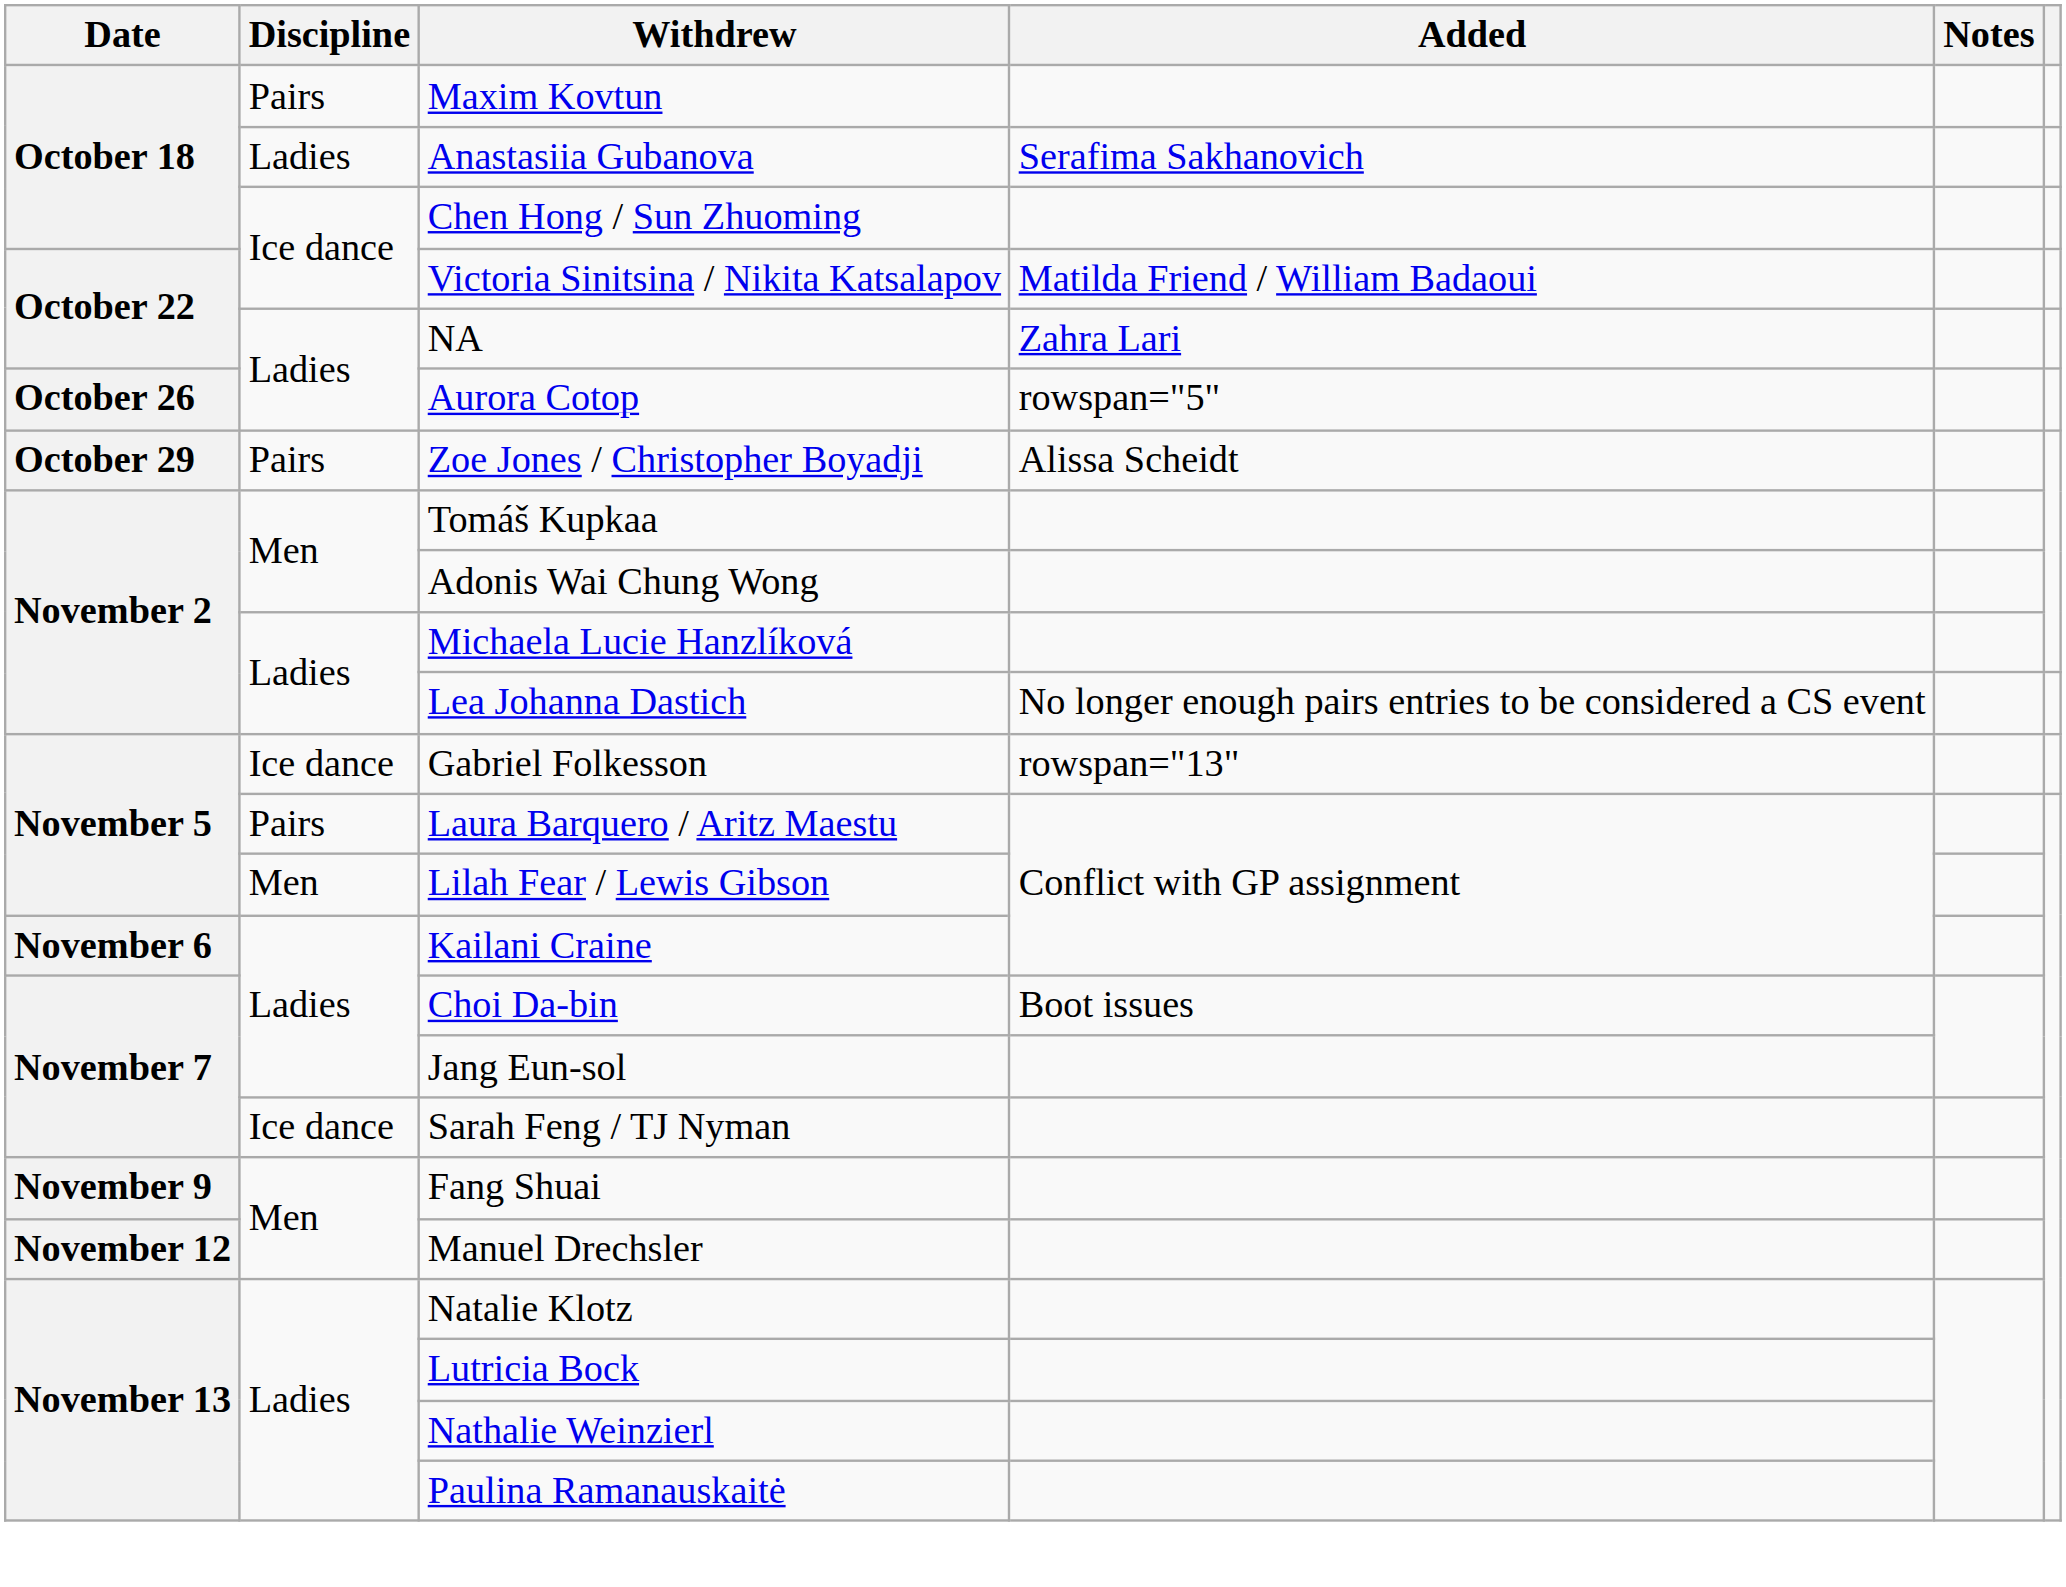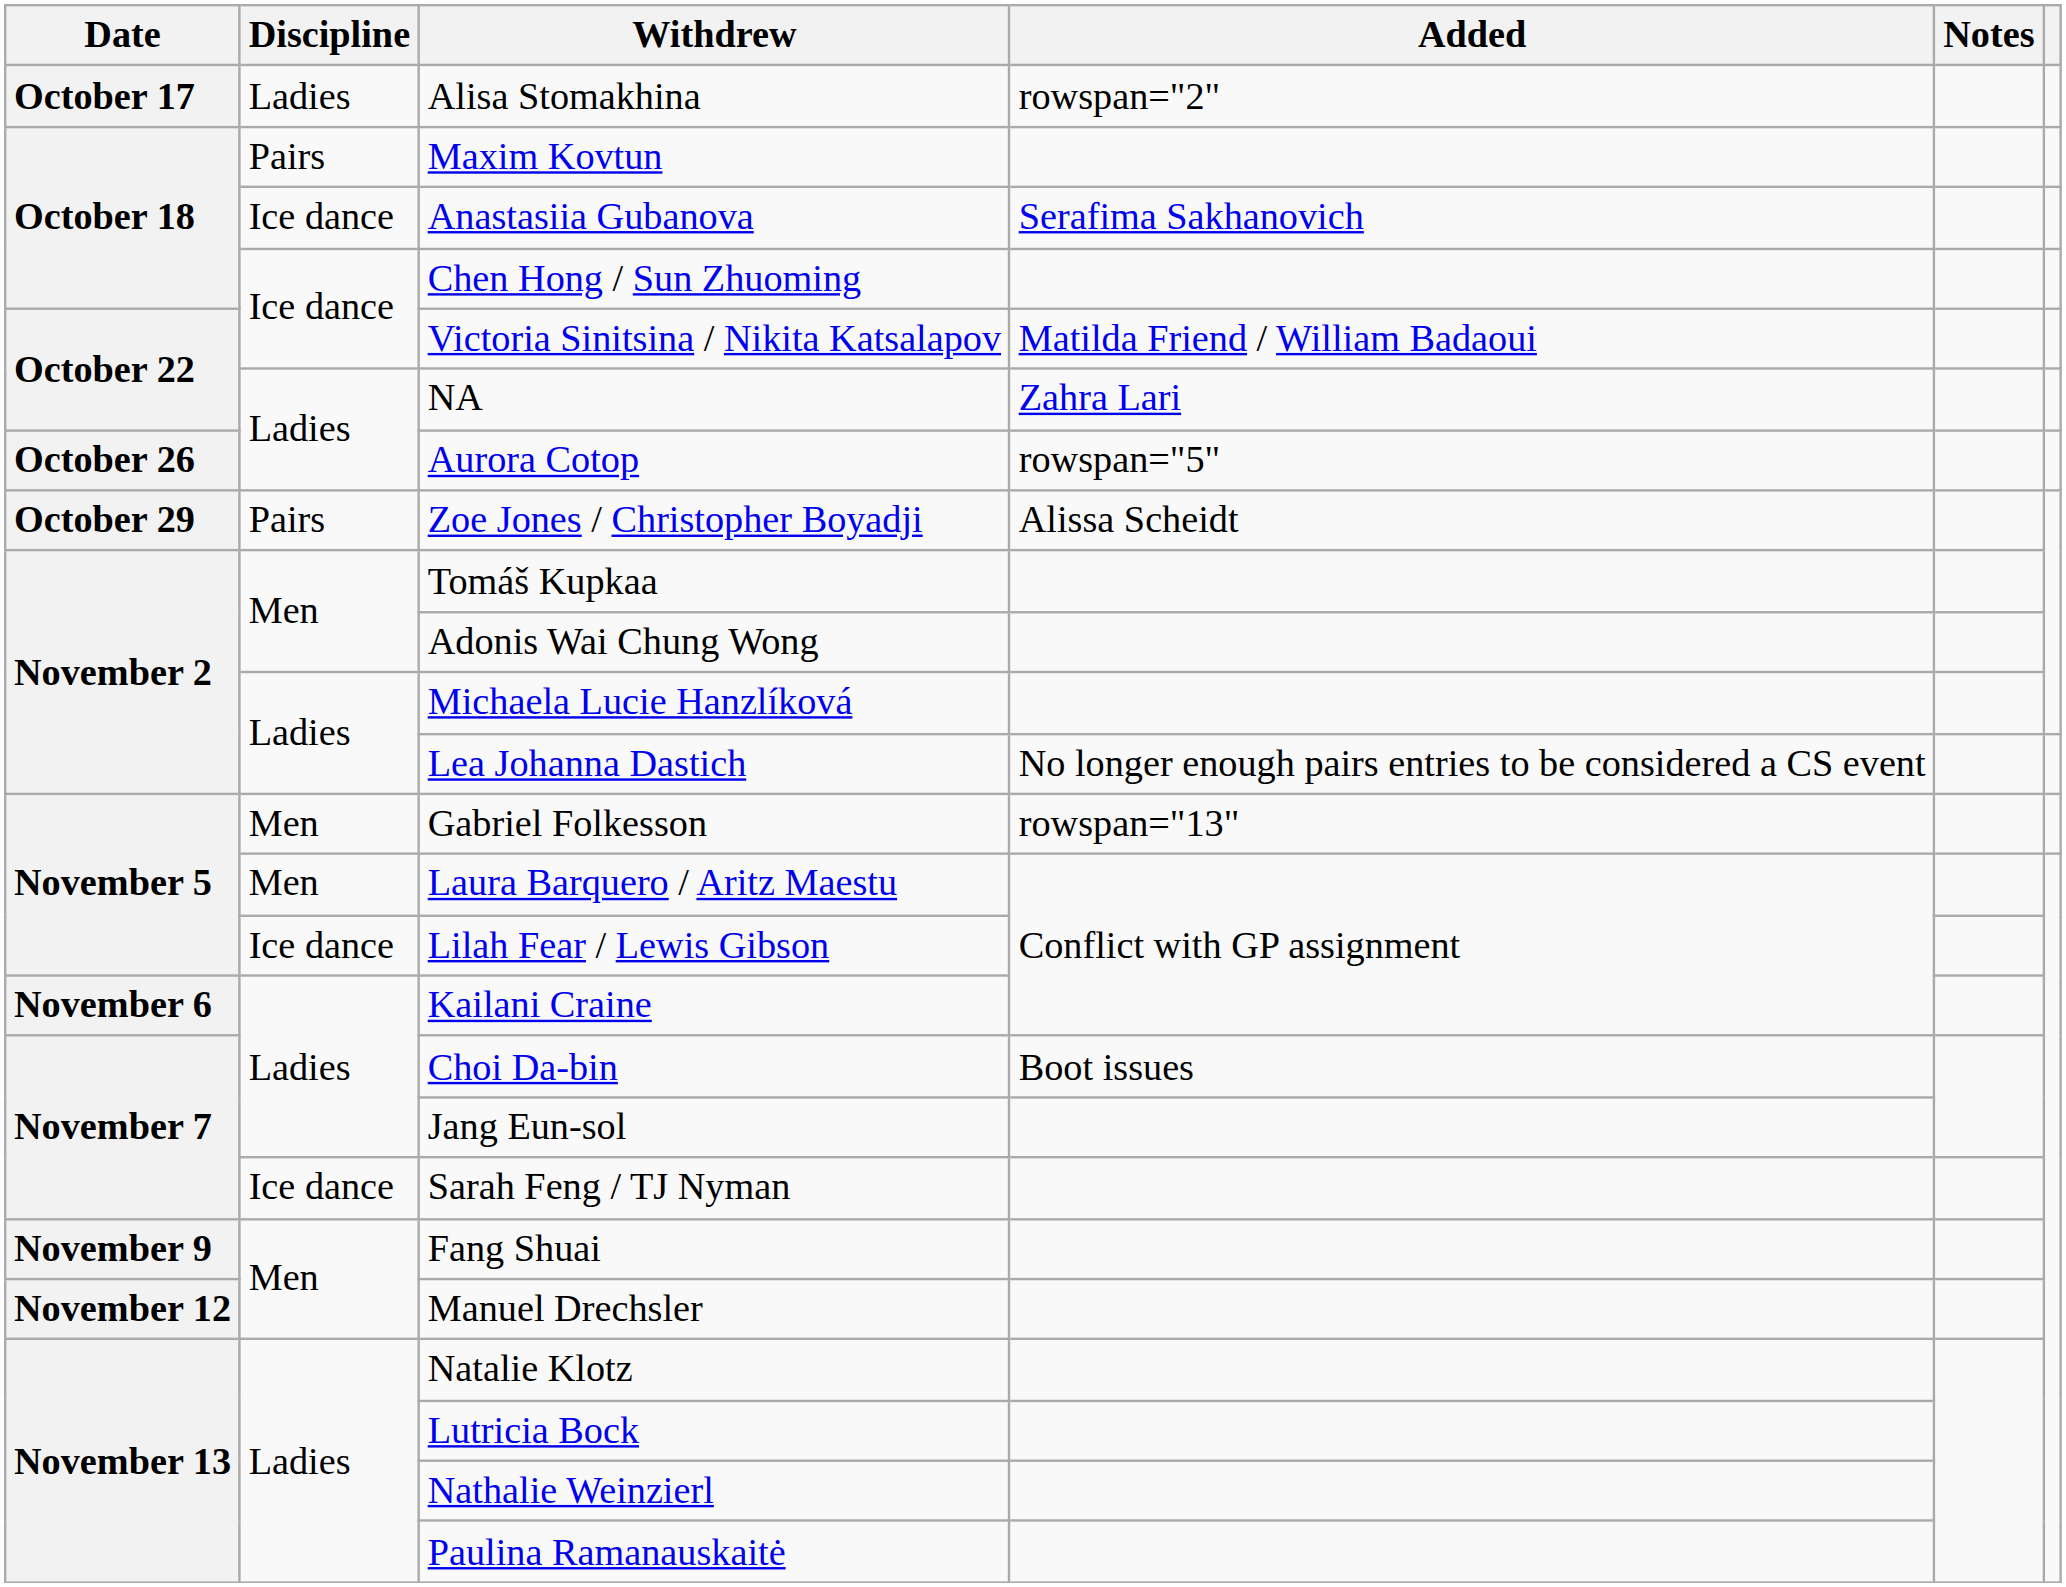+ row: (564, 95)
(300, 156) Ladies -> (321, 216) Ice dance
(321, 762) Ice dance -> (284, 823) Men
(287, 823) Pairs -> (284, 883) Men
(284, 883) Men -> (321, 944) Ice dance
